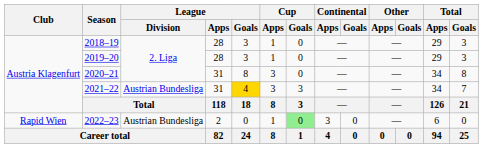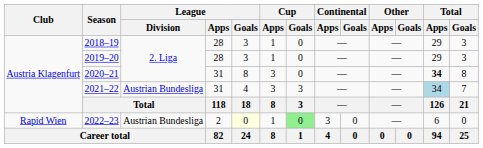(437, 74) normal -> (437, 74) bold
(246, 89) gold background -> (246, 89) no background
(437, 89) no background -> (437, 89) lightblue background
(246, 120) no background -> (246, 120) lightyellow background
